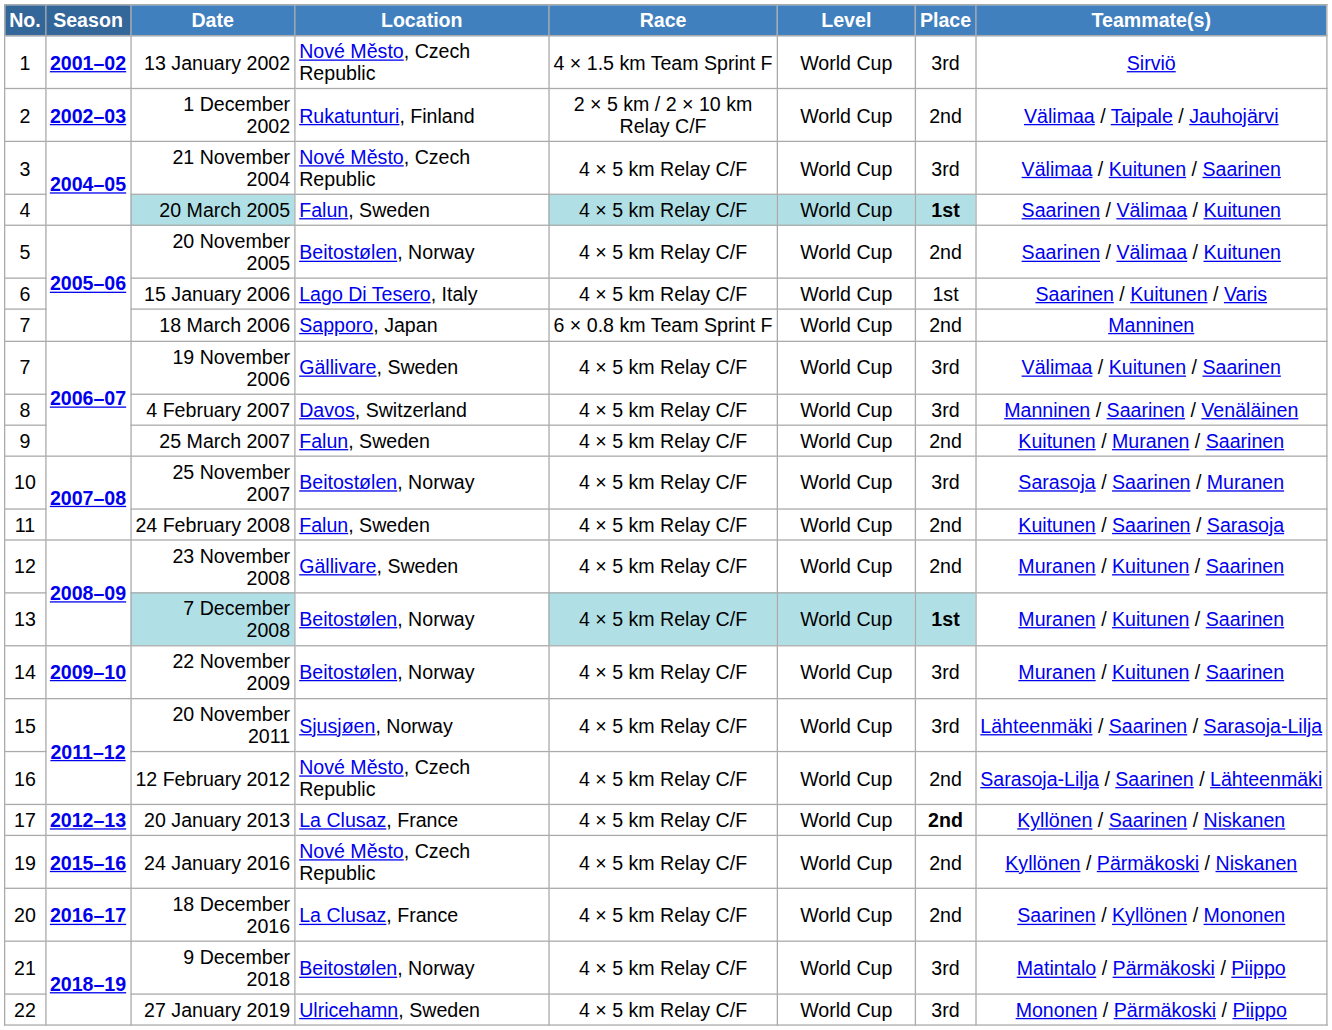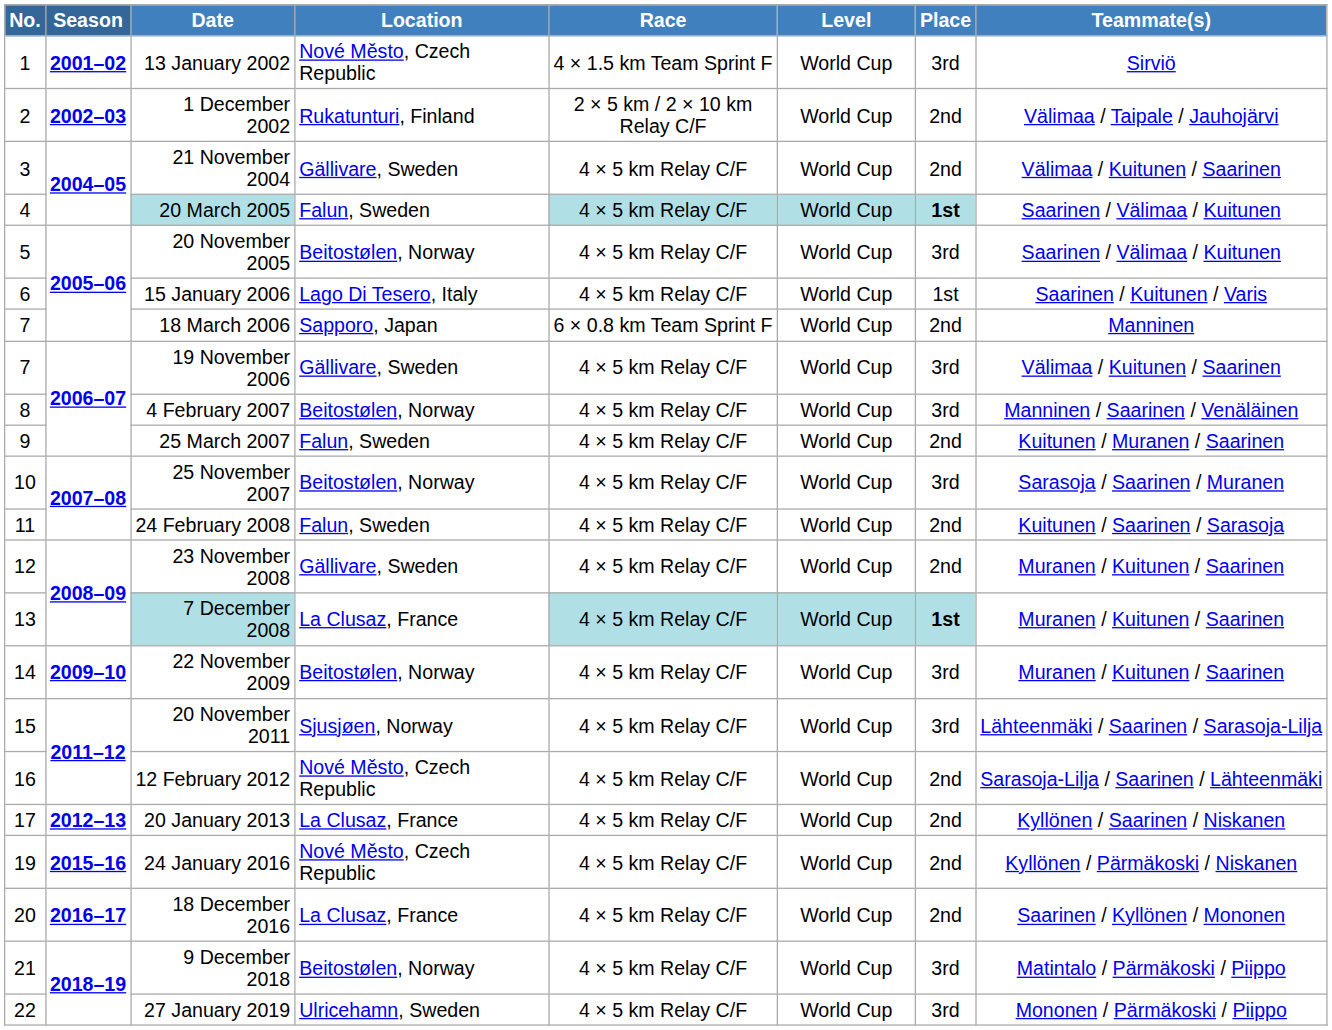(385, 168) Nové Město, Czech Republic -> (379, 168) Gällivare, Sweden
(946, 168) 3rd -> (946, 168) 2nd
(946, 252) 2nd -> (946, 252) 3rd
(383, 409) Davos, Switzerland -> (387, 409) Beitostølen, Norway
(387, 619) Beitostølen, Norway -> (379, 619) La Clusaz, France
(946, 820) bold -> (946, 820) normal
